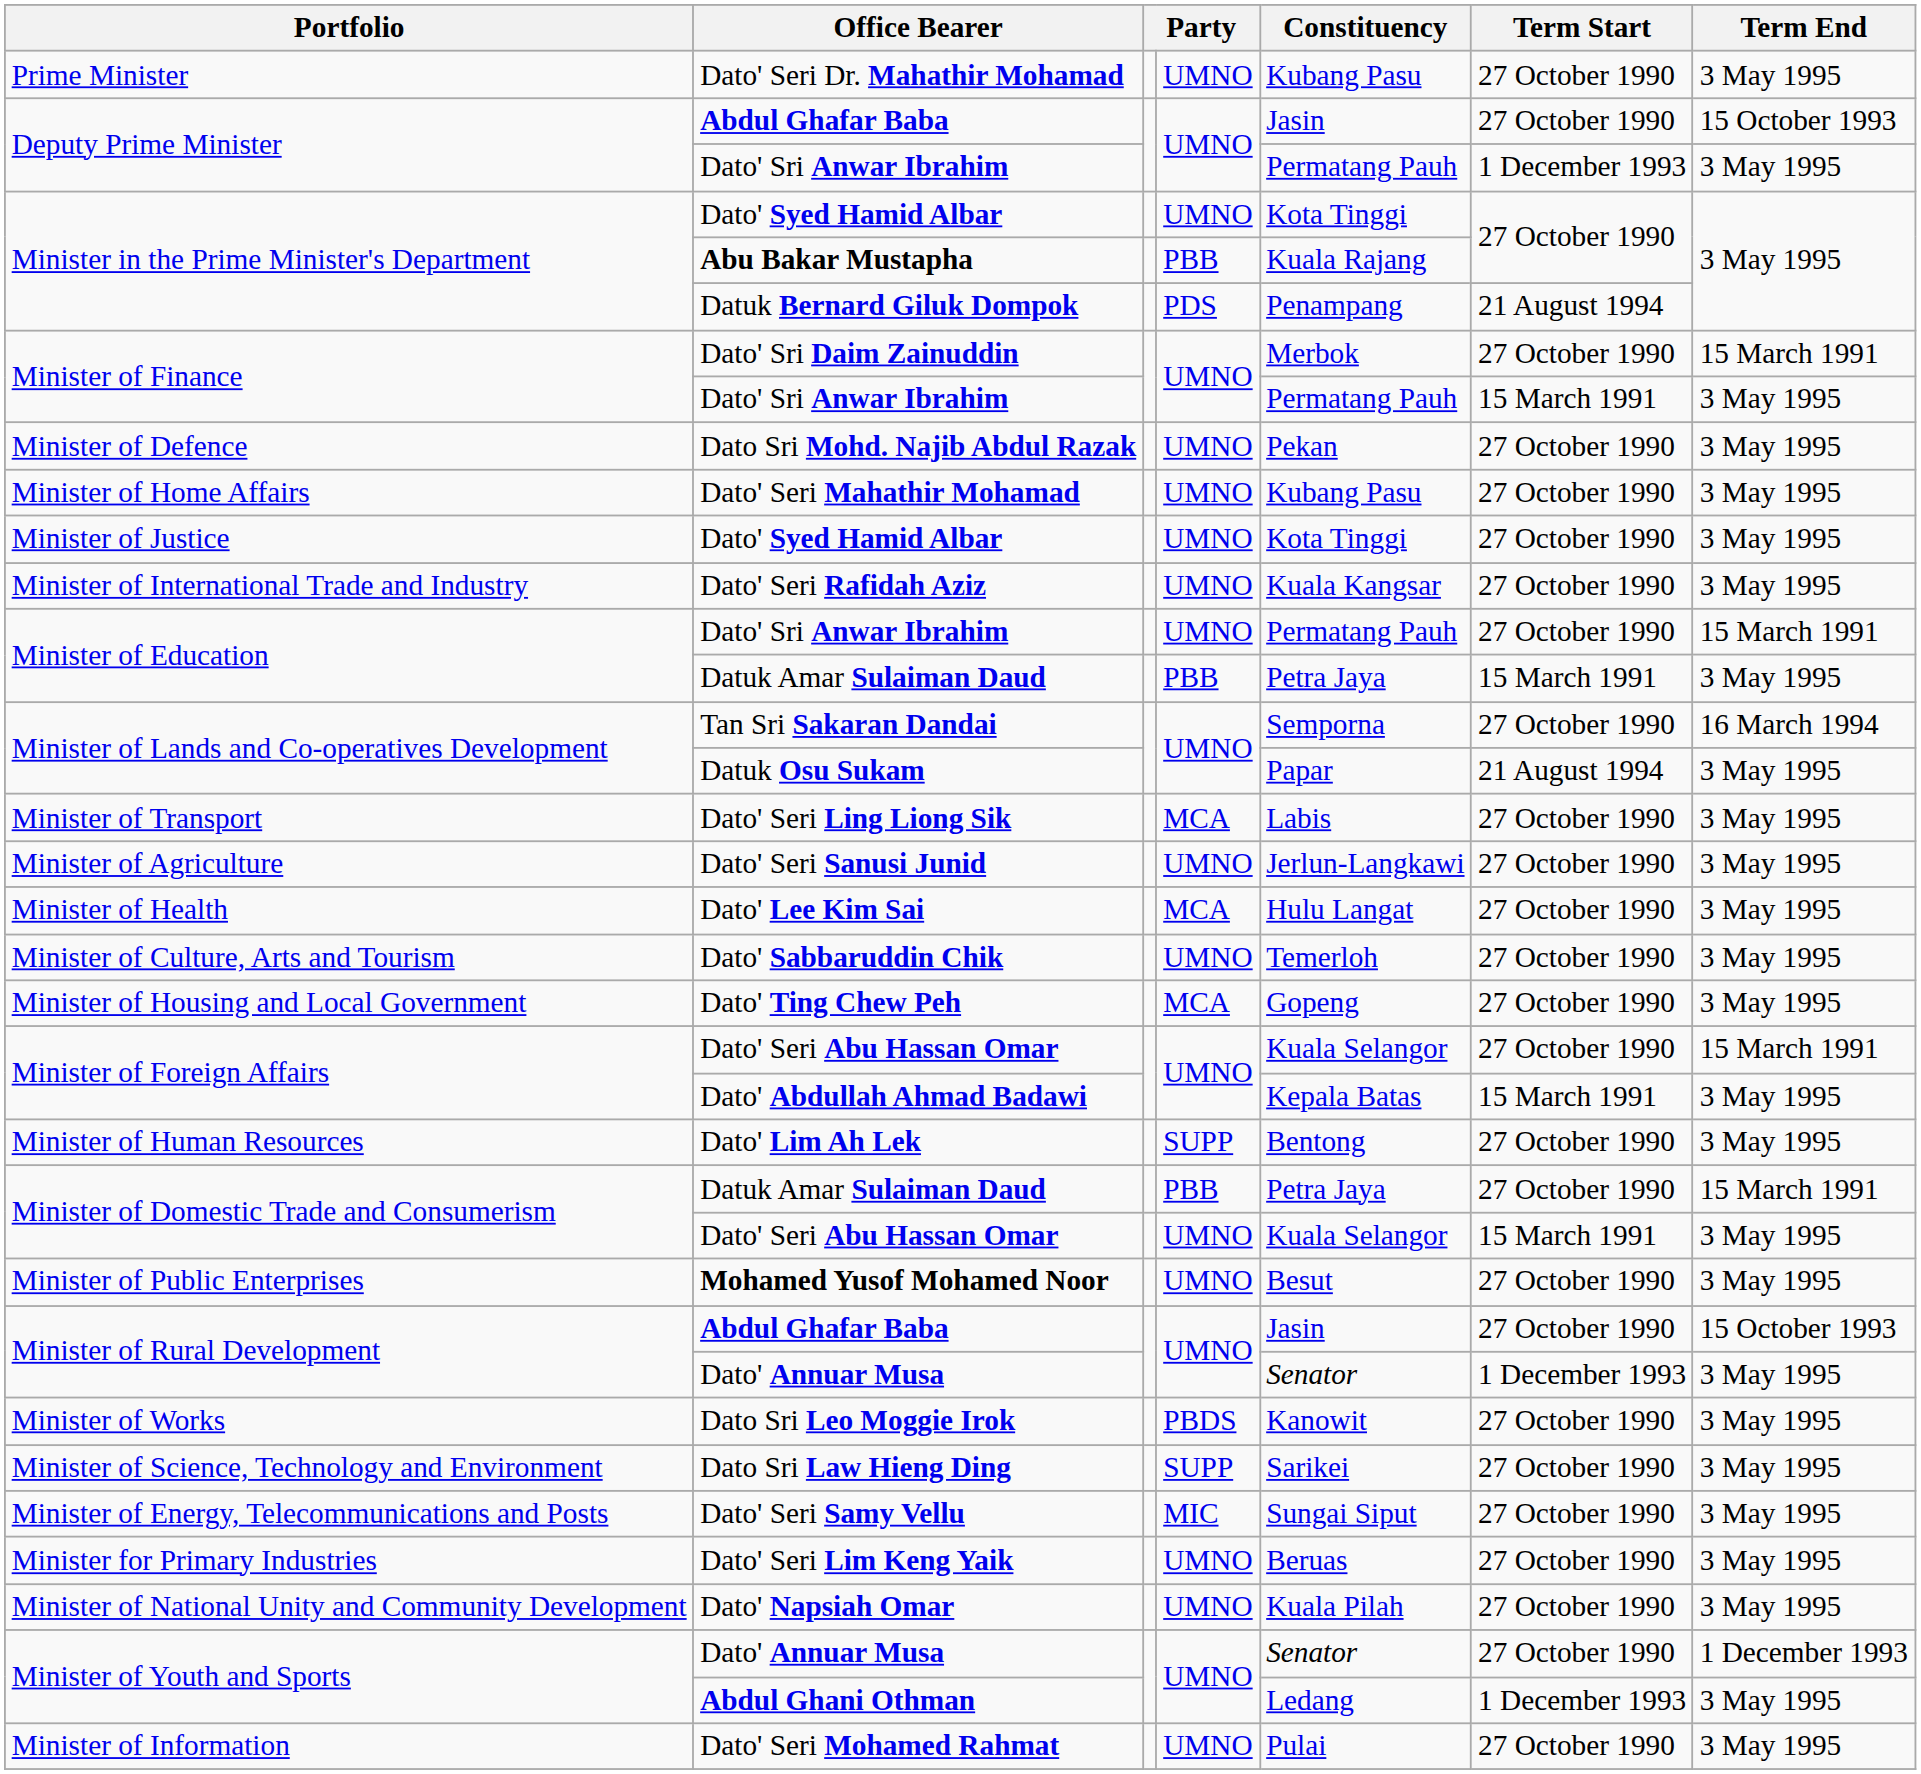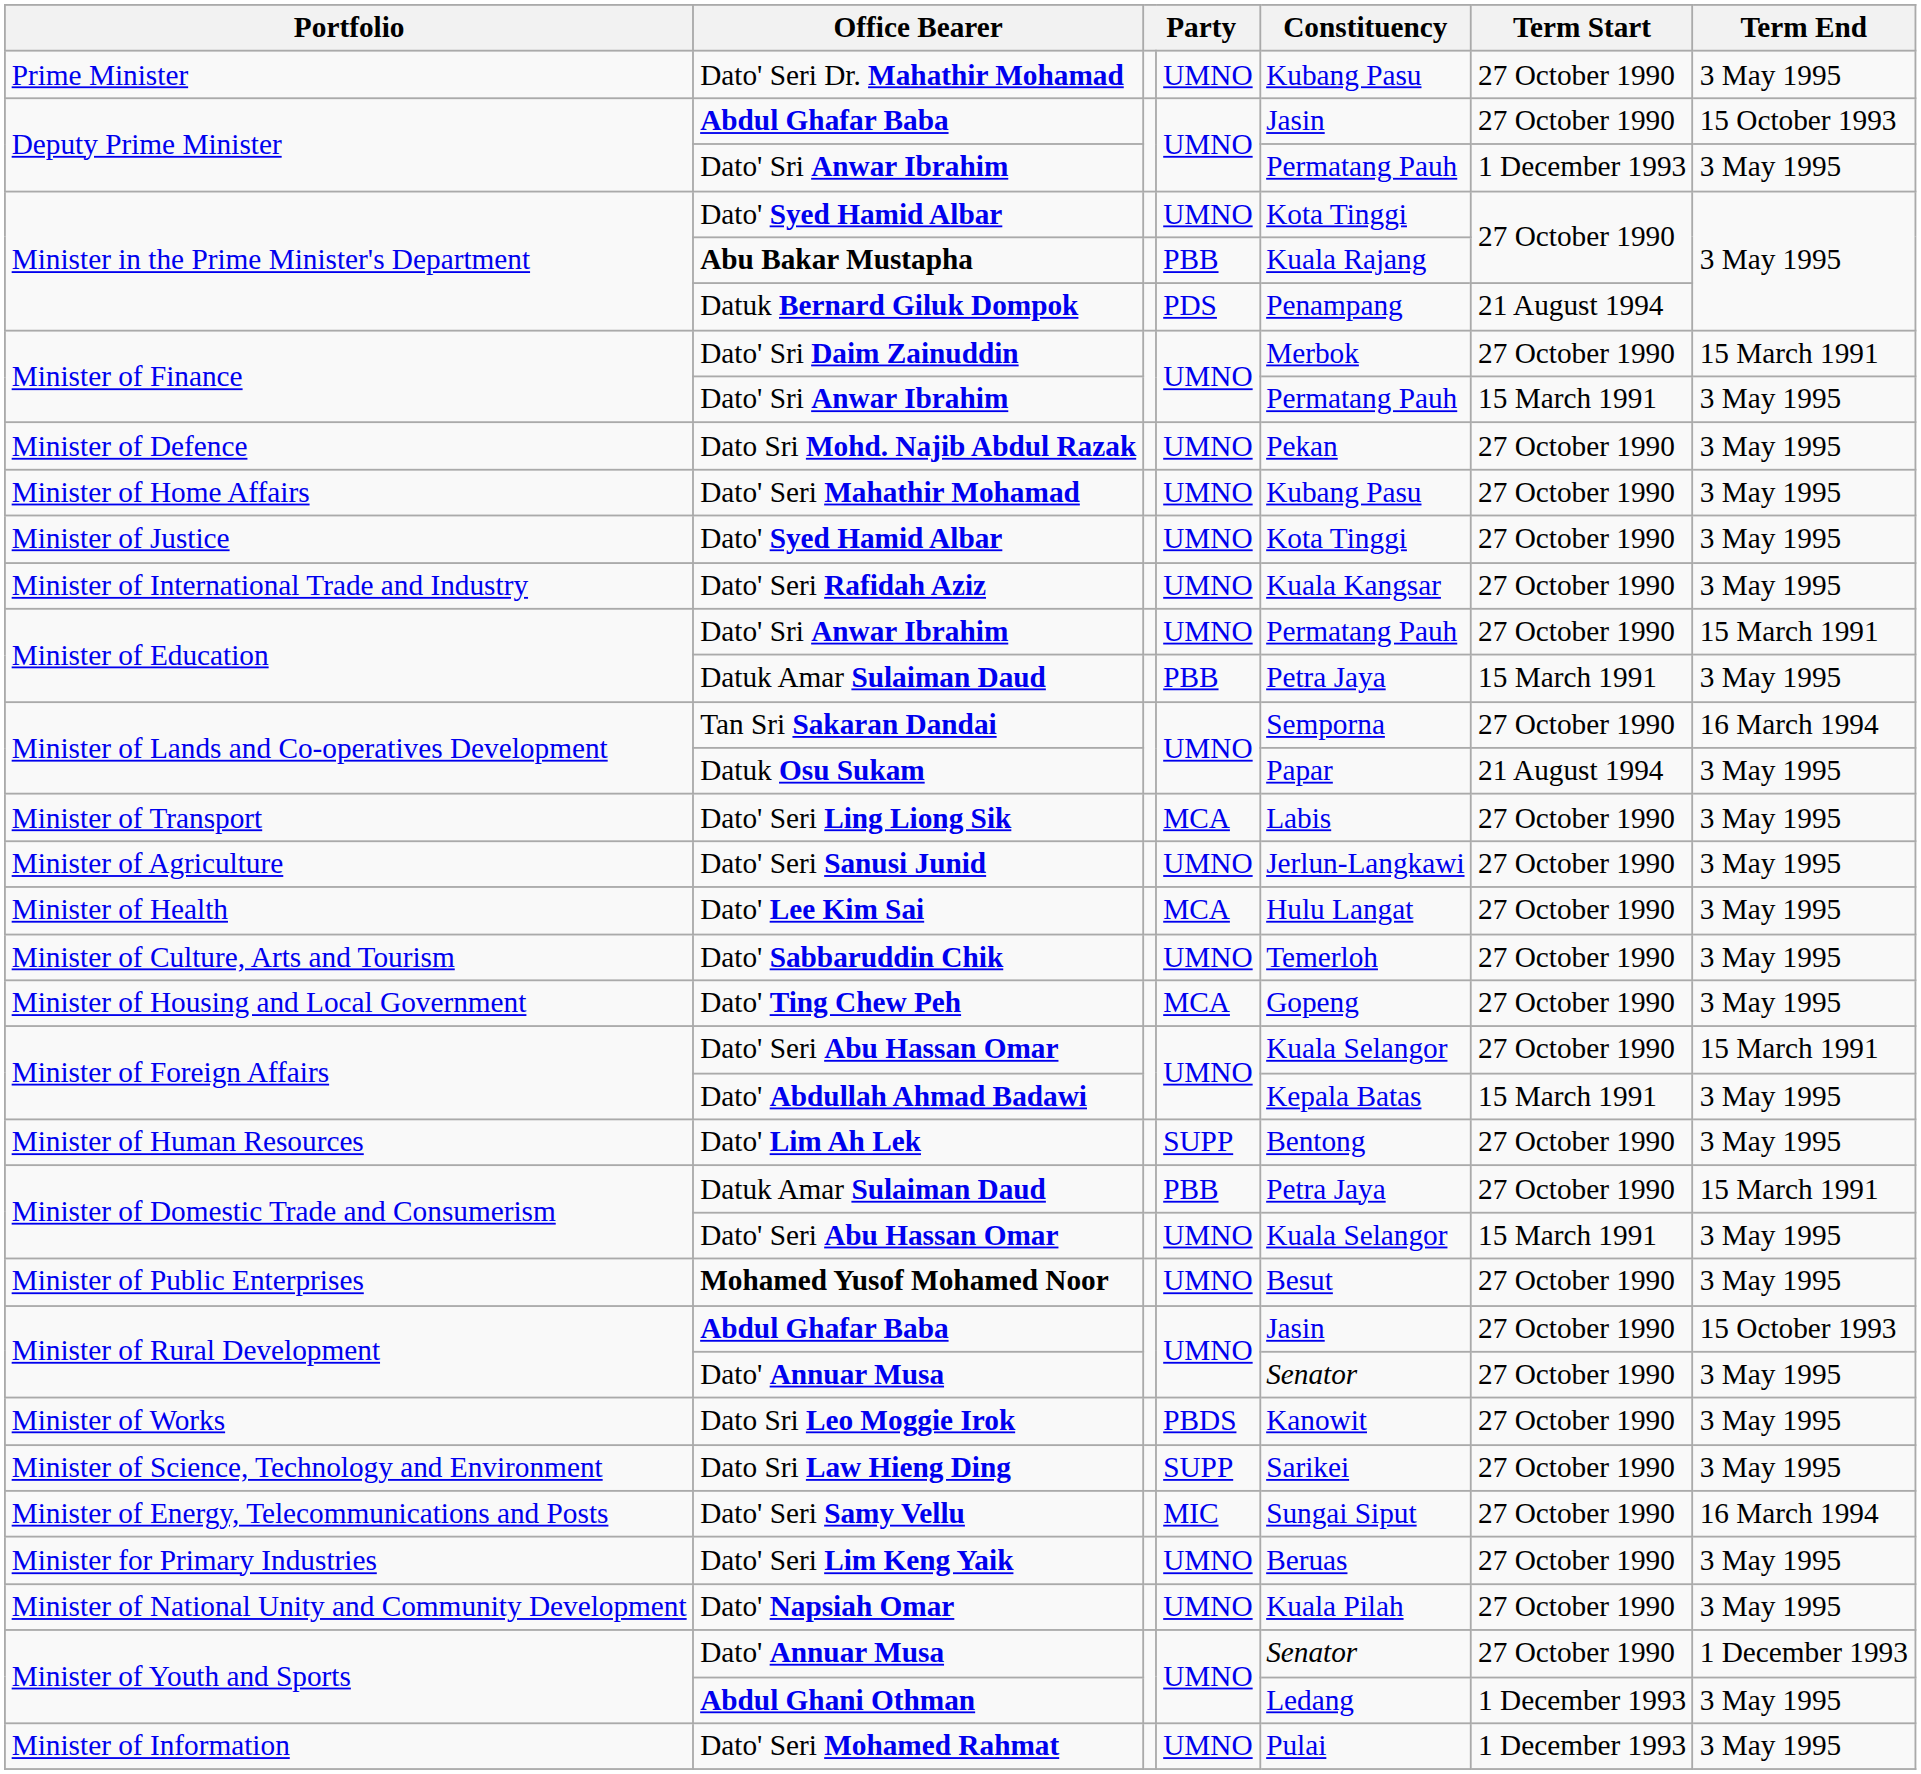(1582, 1374) 1 December 1993 -> (1576, 1374) 27 October 1990
(1770, 1513) 3 May 1995 -> (1789, 1513) 16 March 1994
(1576, 1745) 27 October 1990 -> (1582, 1745) 1 December 1993
